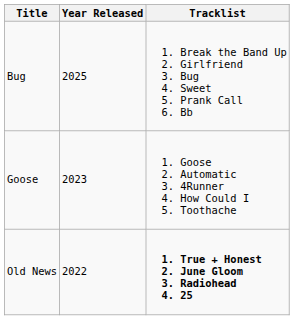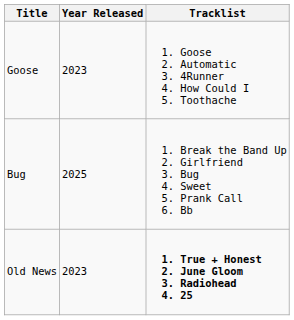rows swapped: (16, 76) <-> (23, 180)
(74, 272) 2022 -> (74, 272) 2023
